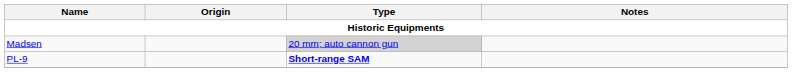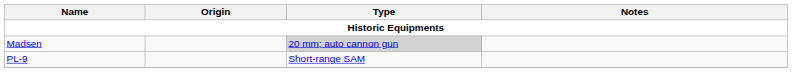(329, 59) bold -> (327, 59) normal
